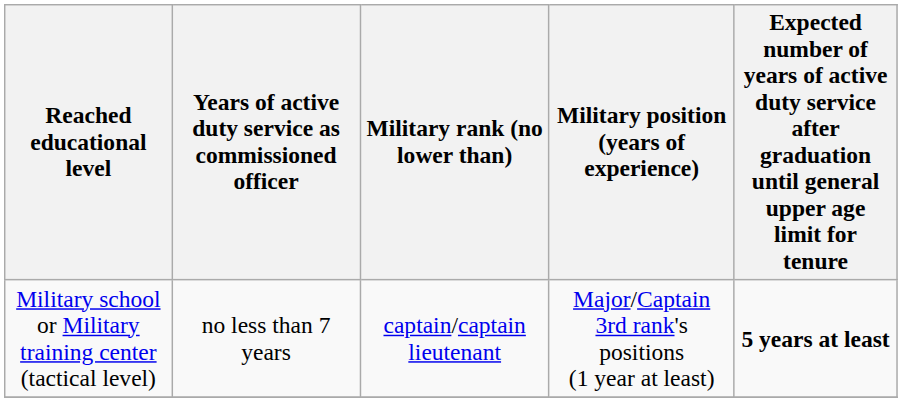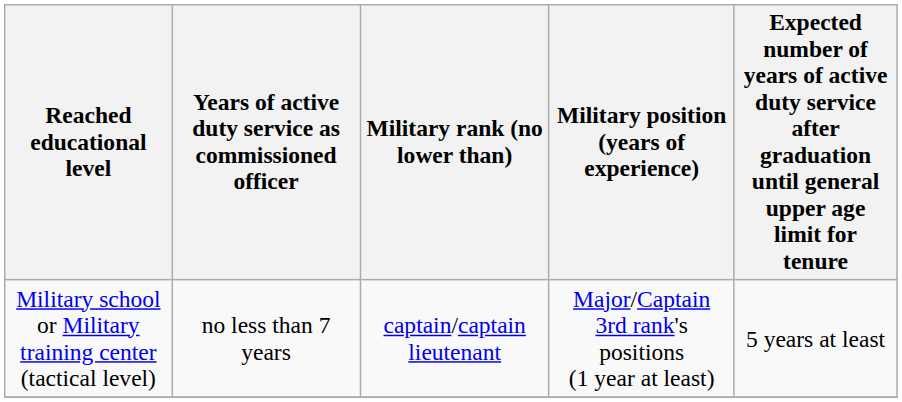(816, 338) bold -> (816, 338) normal
